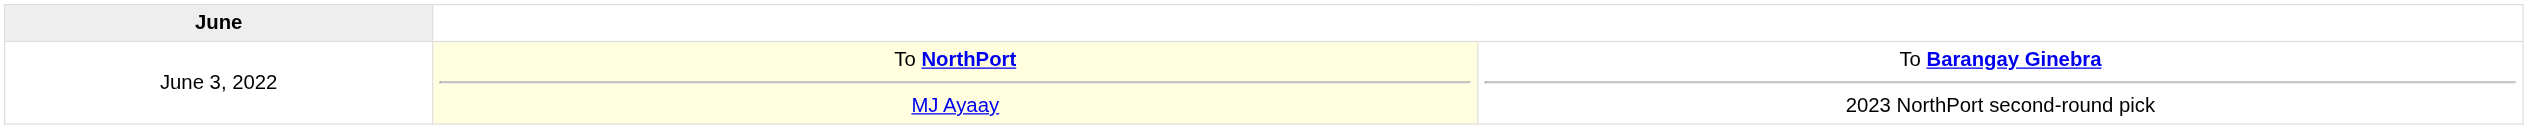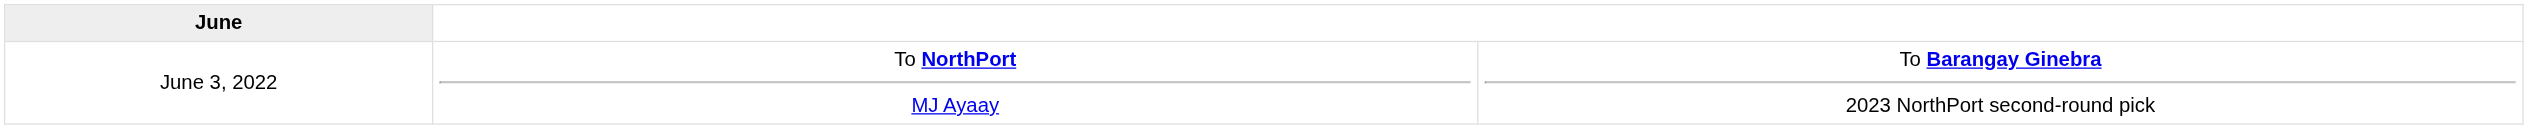(955, 82) lightyellow background -> (955, 82) no background
